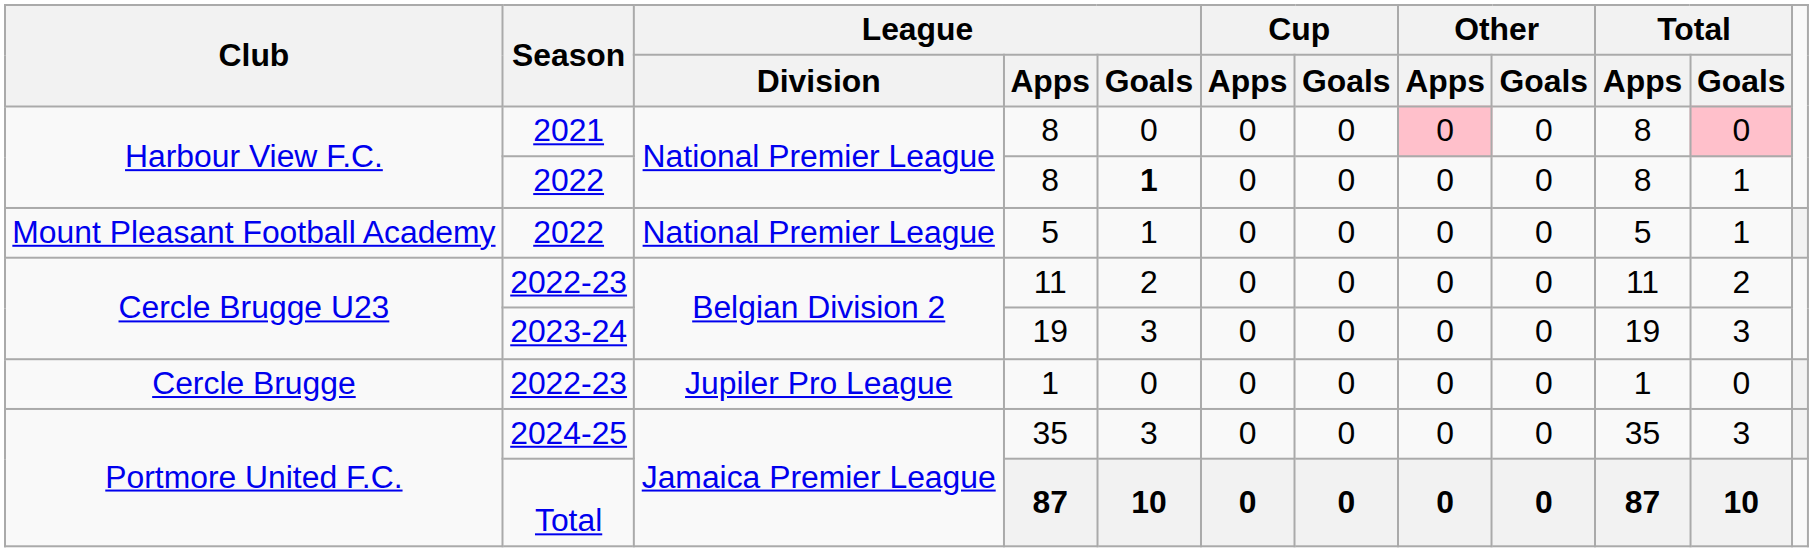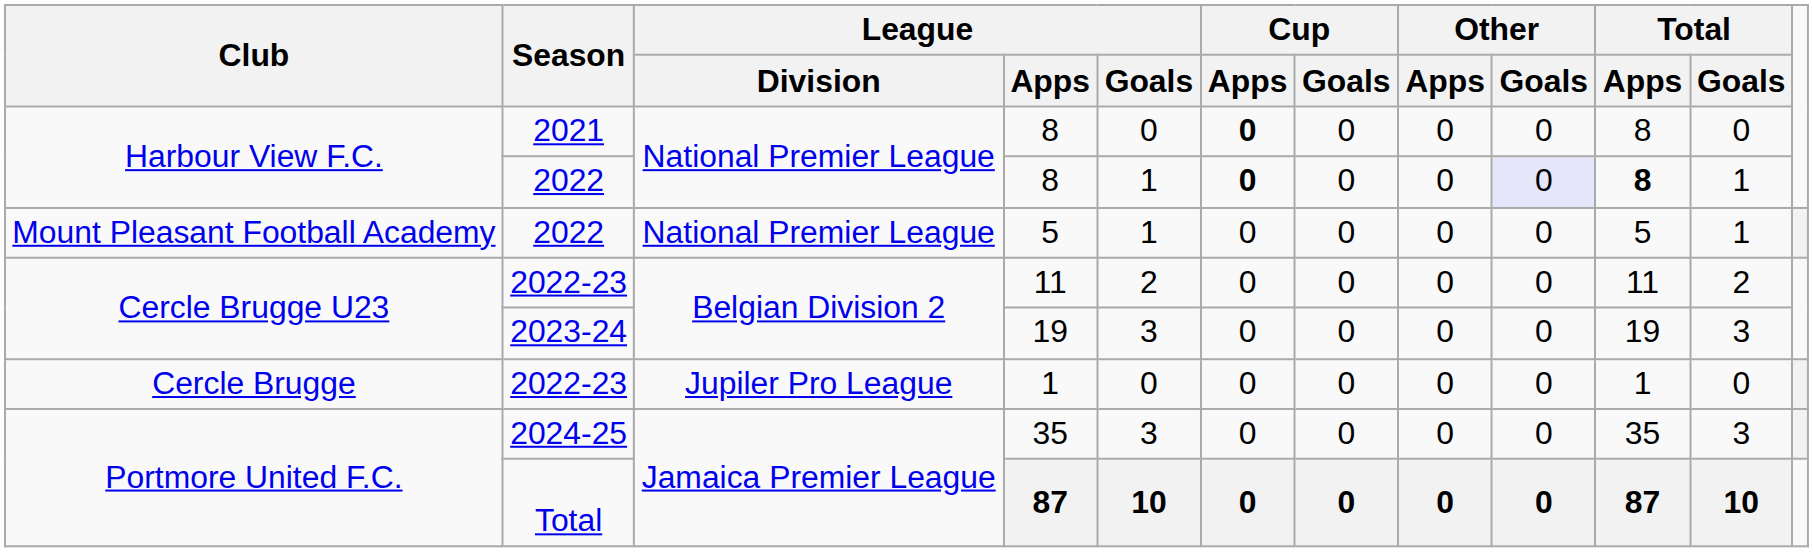(1248, 130) normal -> (1248, 130) bold
(1445, 130) pink background -> (1445, 130) no background
(1741, 130) pink background -> (1741, 130) no background
(1149, 181) bold -> (1149, 181) normal
(1248, 181) normal -> (1248, 181) bold
(1544, 181) no background -> (1544, 181) lavender background
(1643, 181) normal -> (1643, 181) bold
